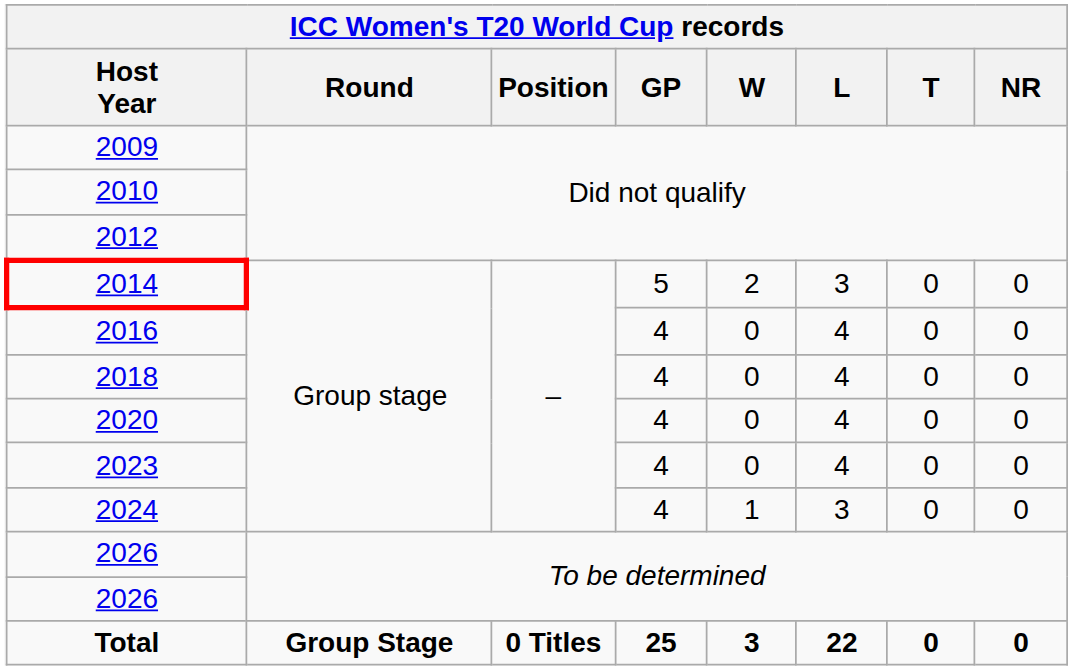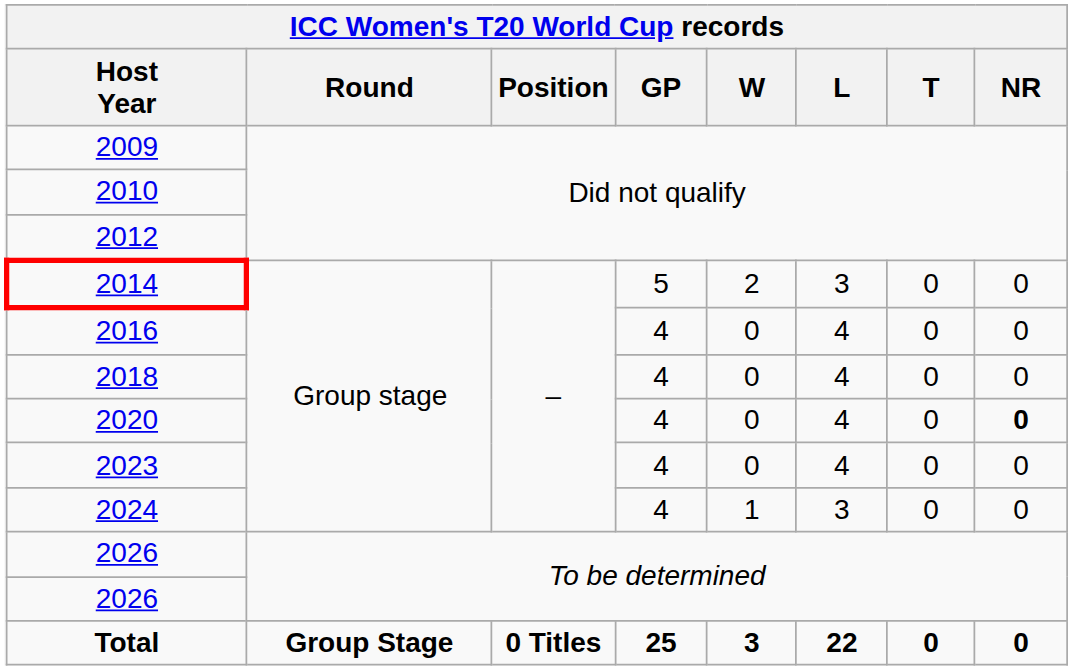(1021, 420) normal -> (1021, 420) bold
